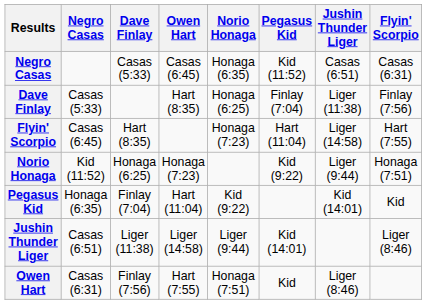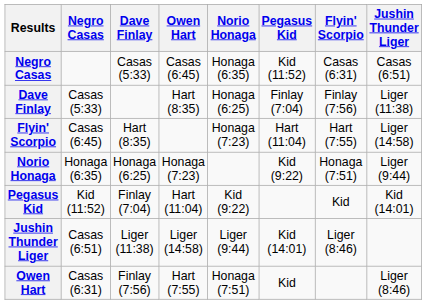columns swapped: (343, 28) <-> (396, 28)
(86, 168) Kid (11:52) -> (86, 168) Honaga (6:35)
(86, 202) Honaga (6:35) -> (86, 202) Kid (11:52)
